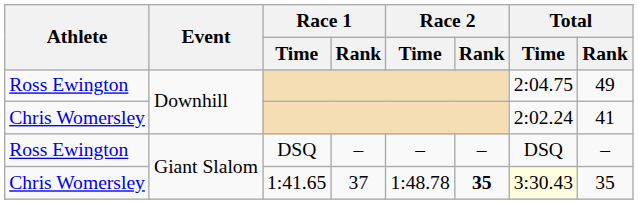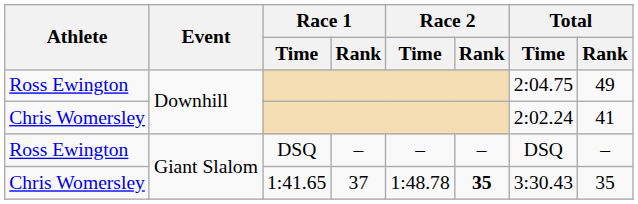(543, 182) lightyellow background -> (543, 182) no background
